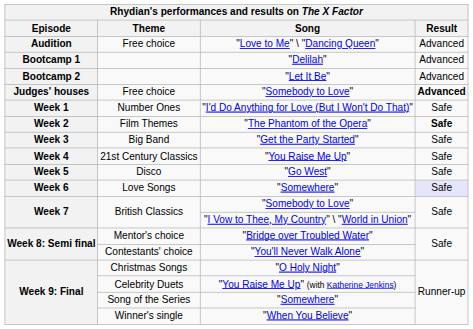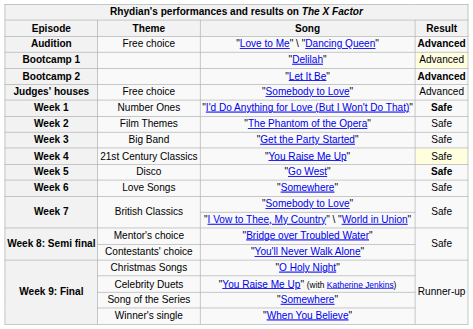(442, 44) normal -> (442, 44) bold
(442, 60) no background -> (442, 60) lightyellow background
(442, 76) normal -> (442, 76) bold
(442, 92) bold -> (442, 92) normal
(442, 108) normal -> (442, 108) bold
(442, 124) bold -> (442, 124) normal
(442, 156) no background -> (442, 156) lightyellow background
(442, 172) normal -> (442, 172) bold
(442, 188) lavender background -> (442, 188) no background
